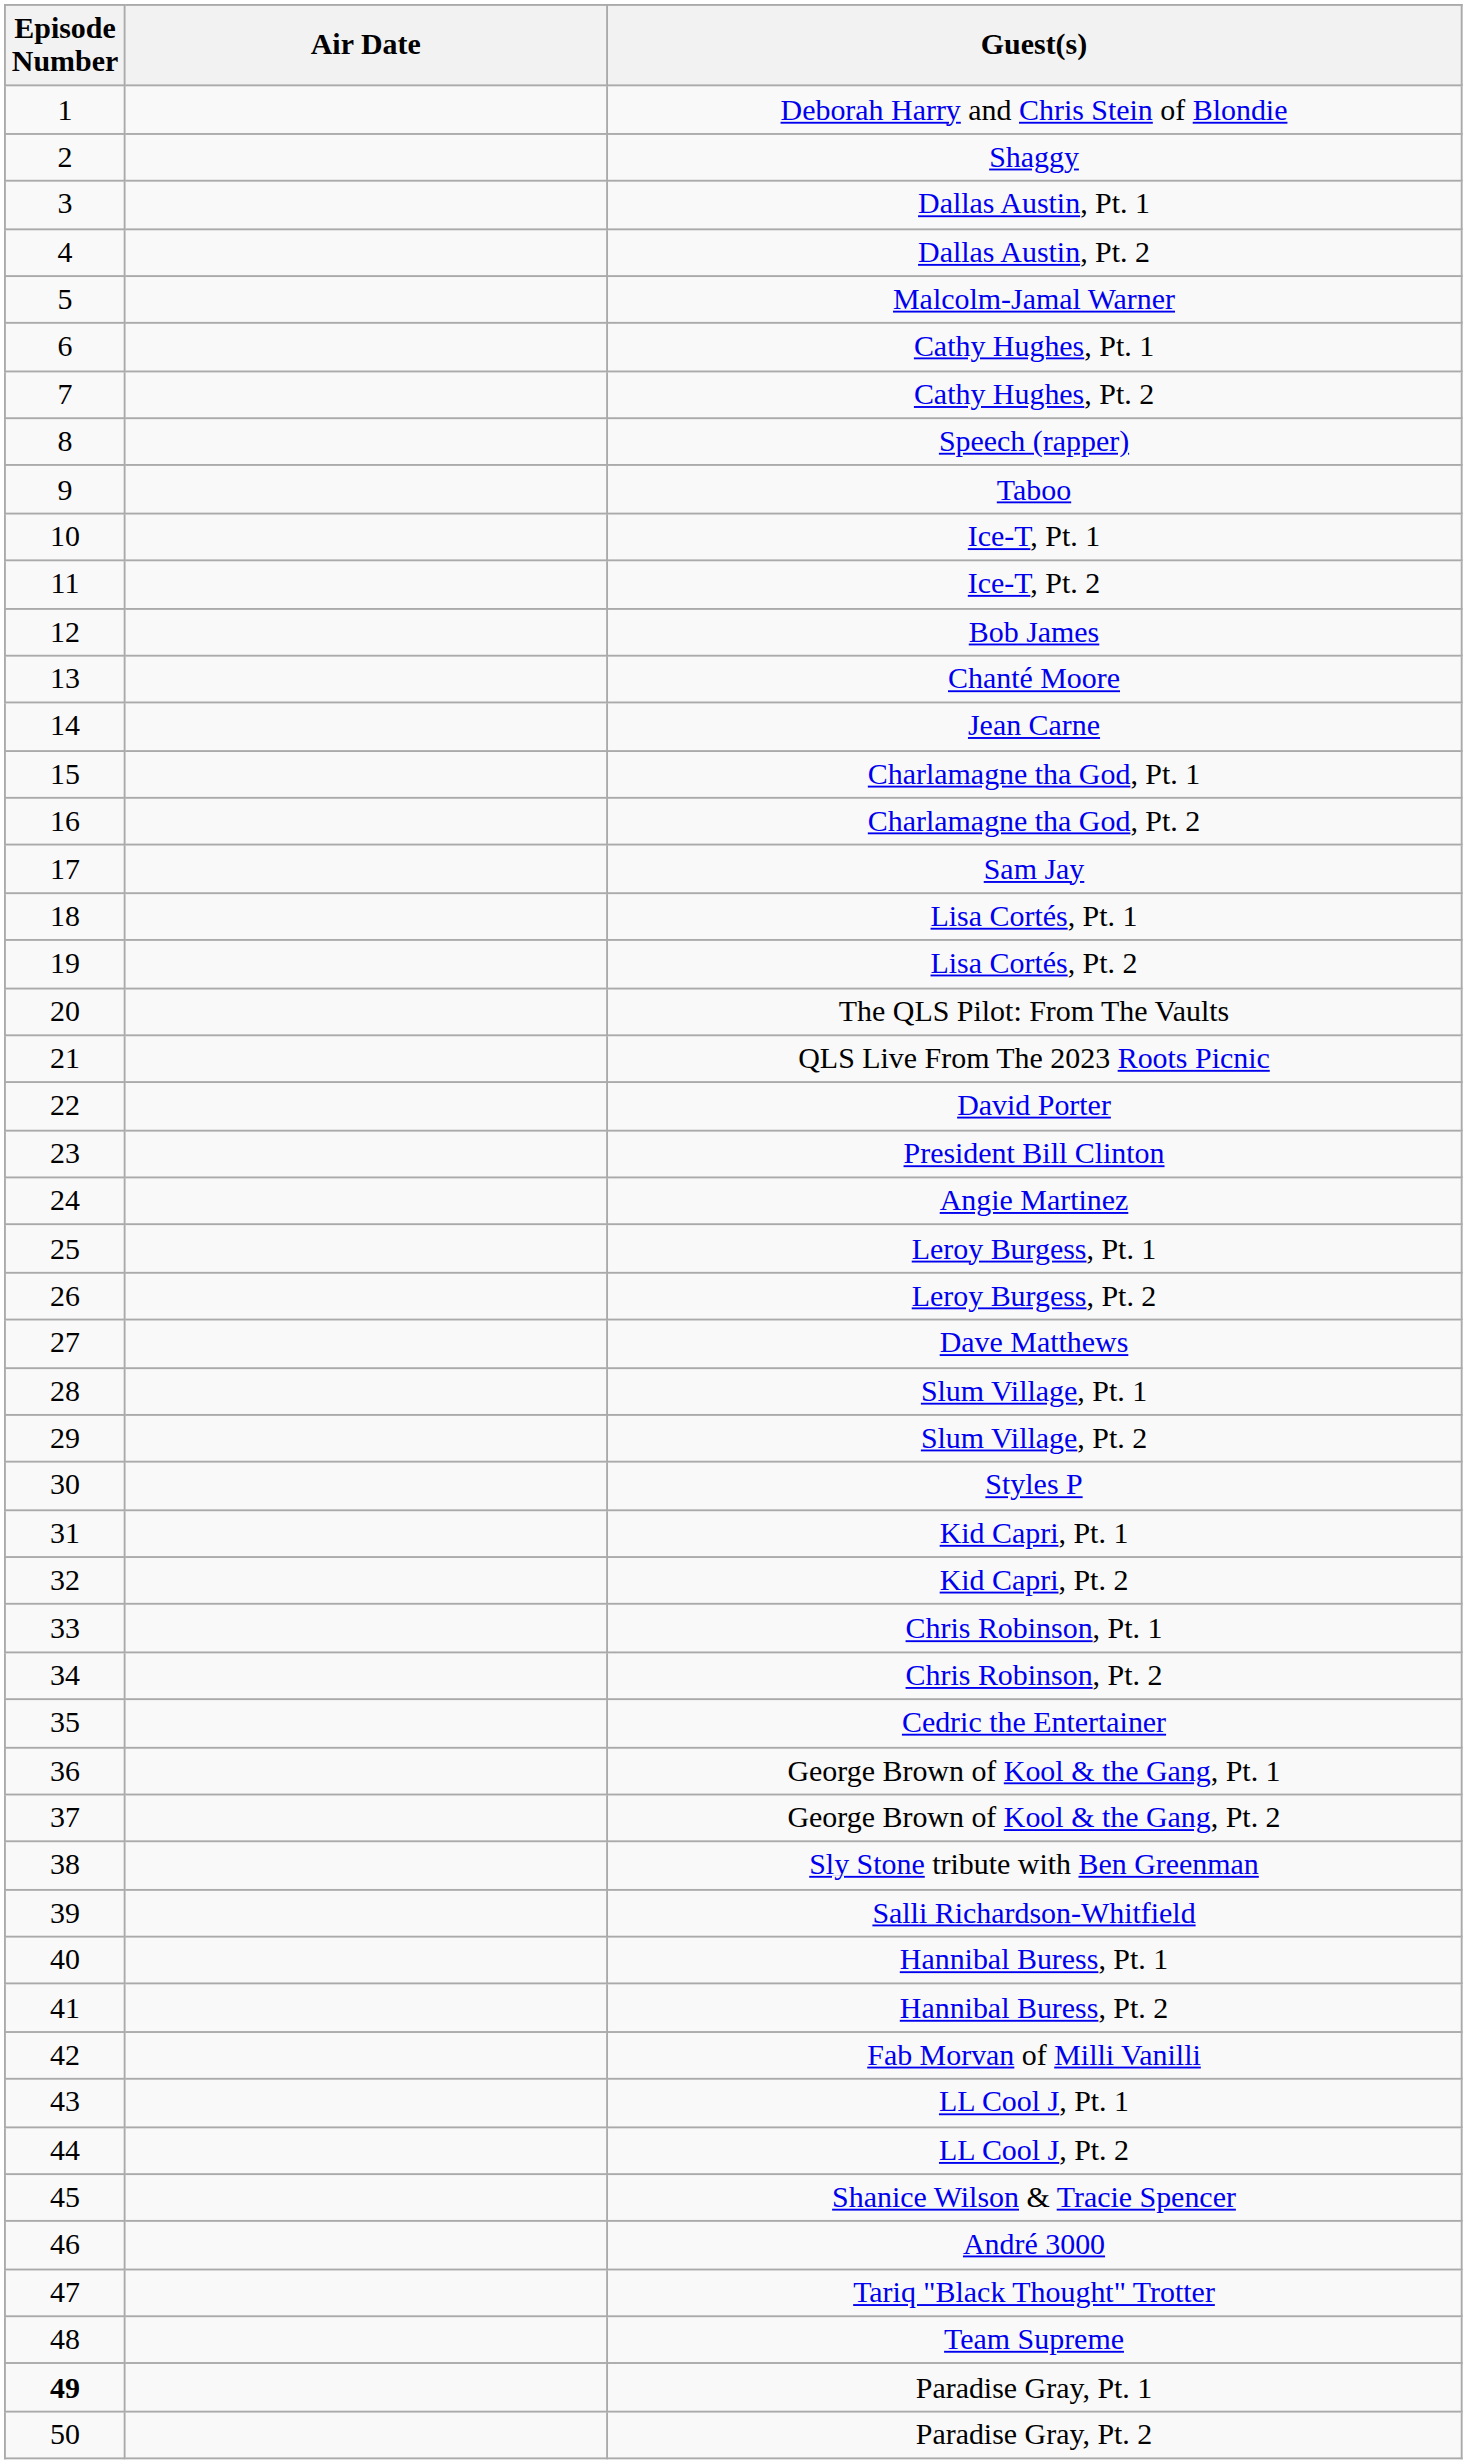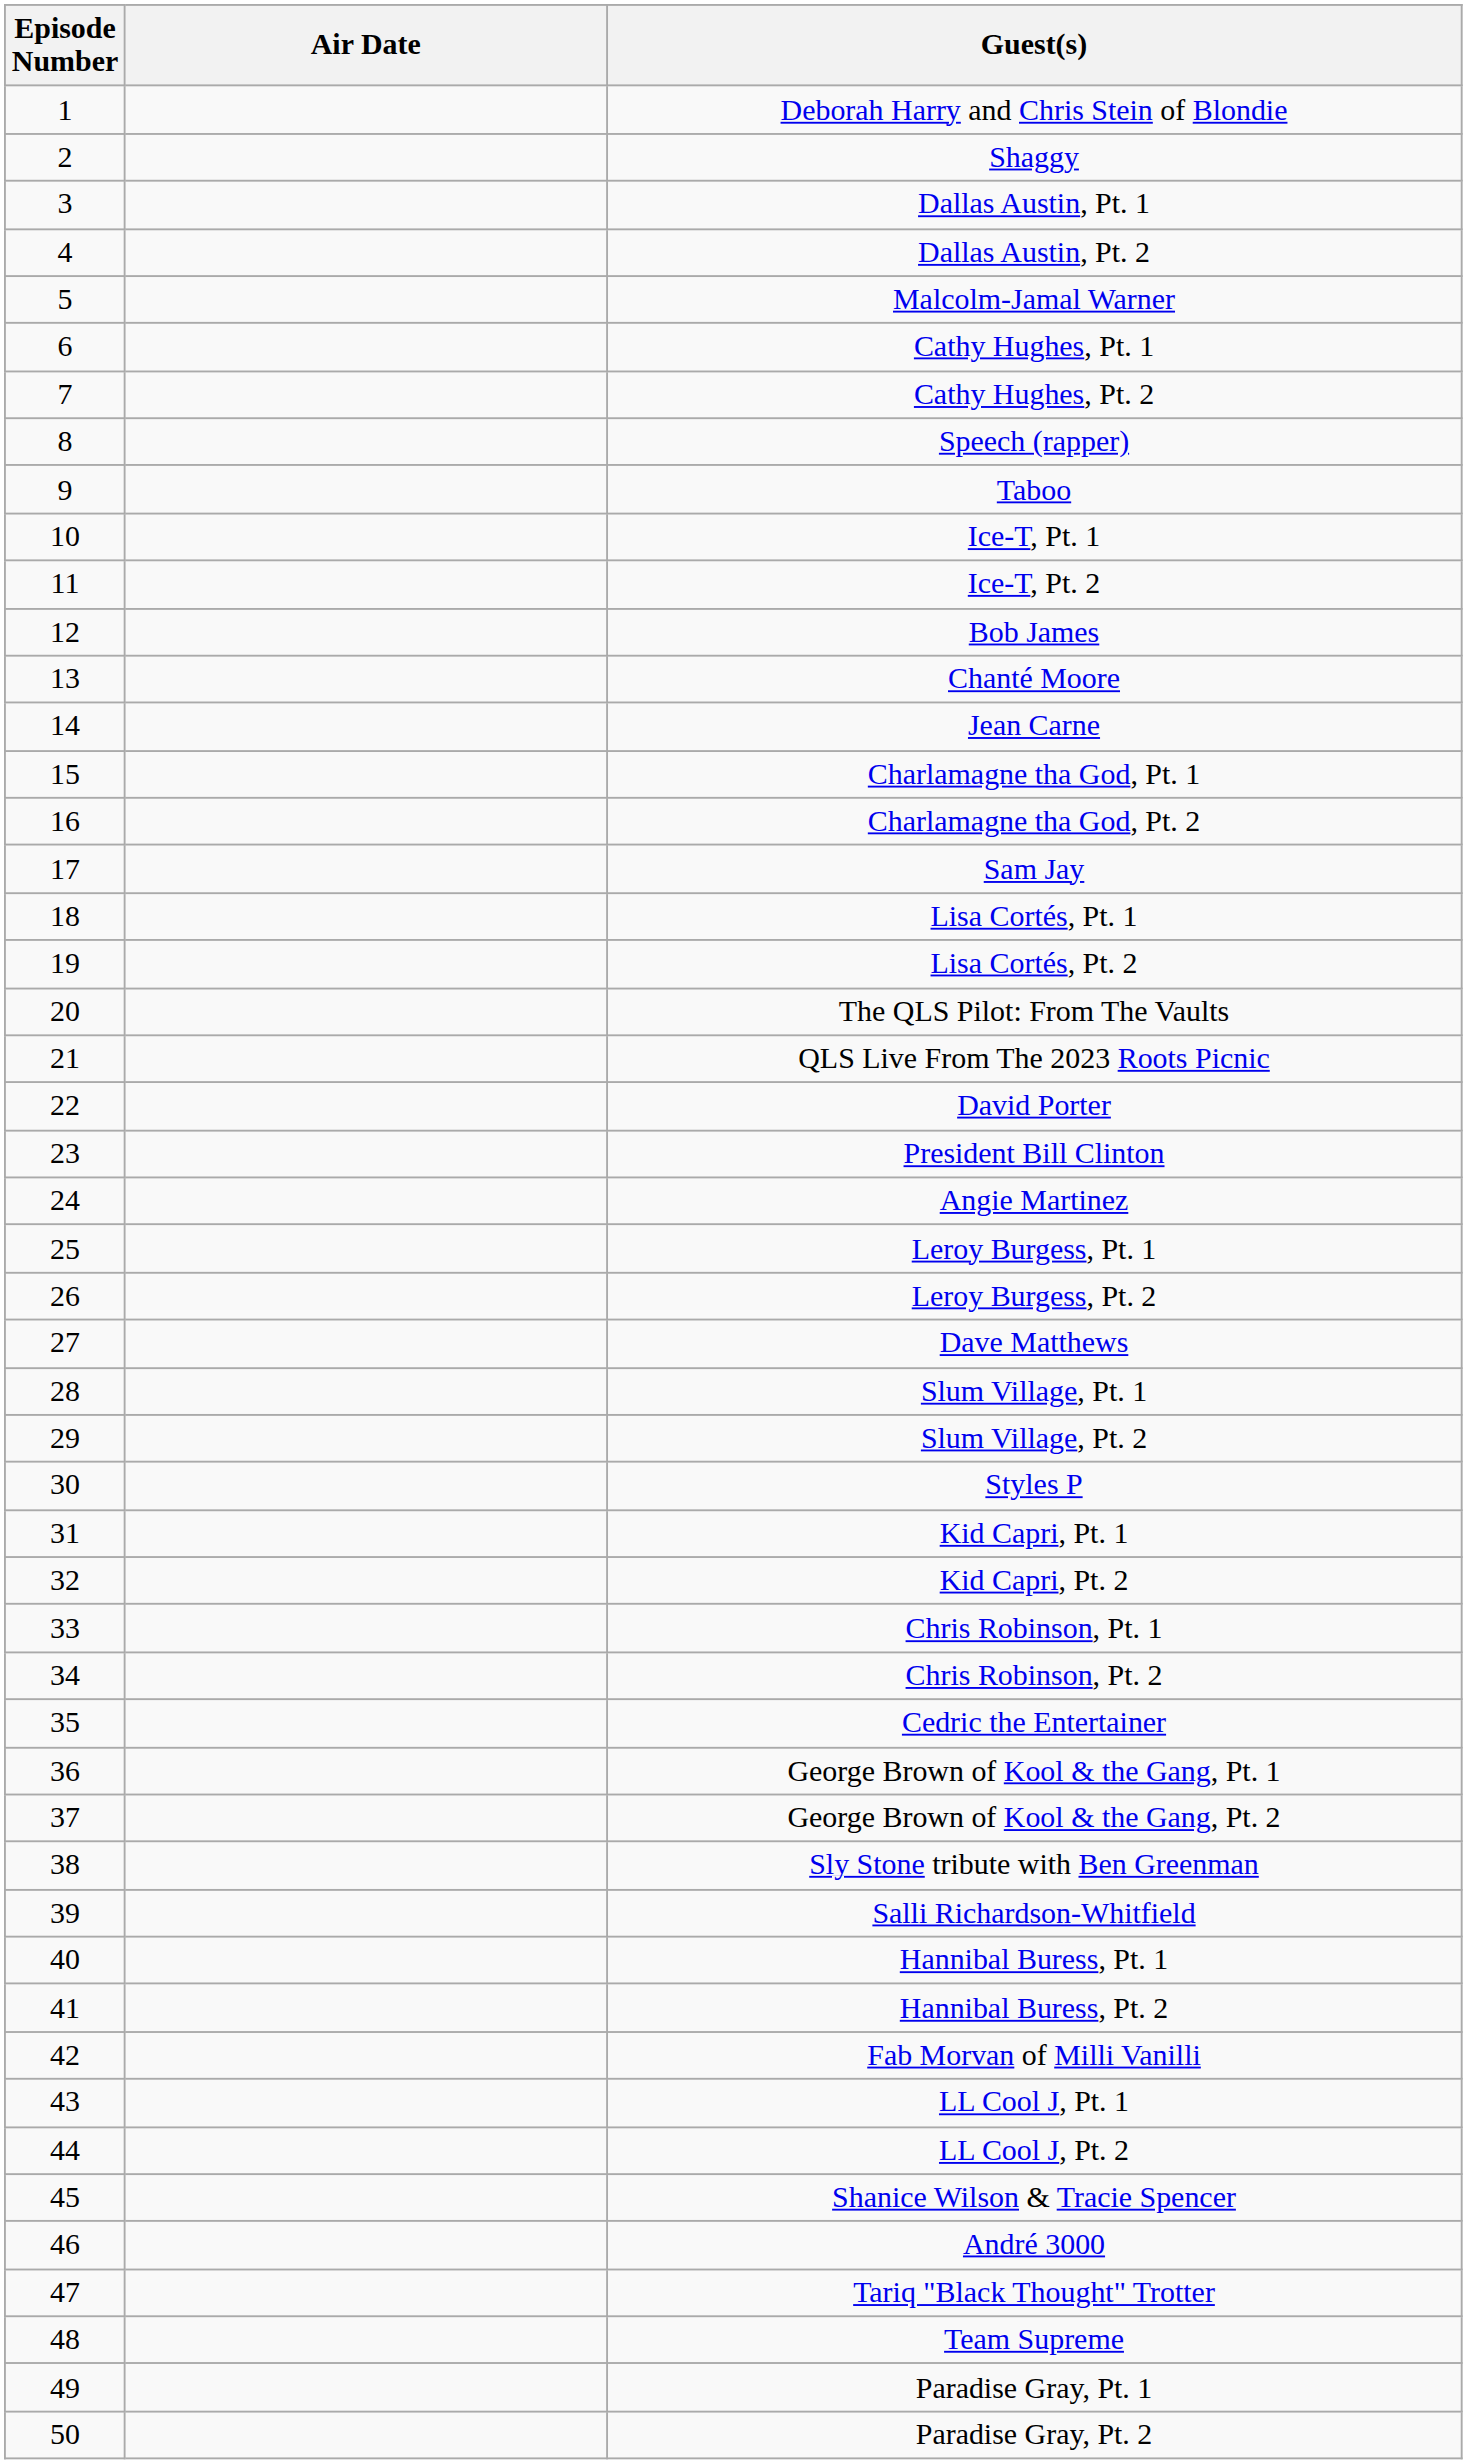(65, 2386) bold -> (65, 2386) normal
